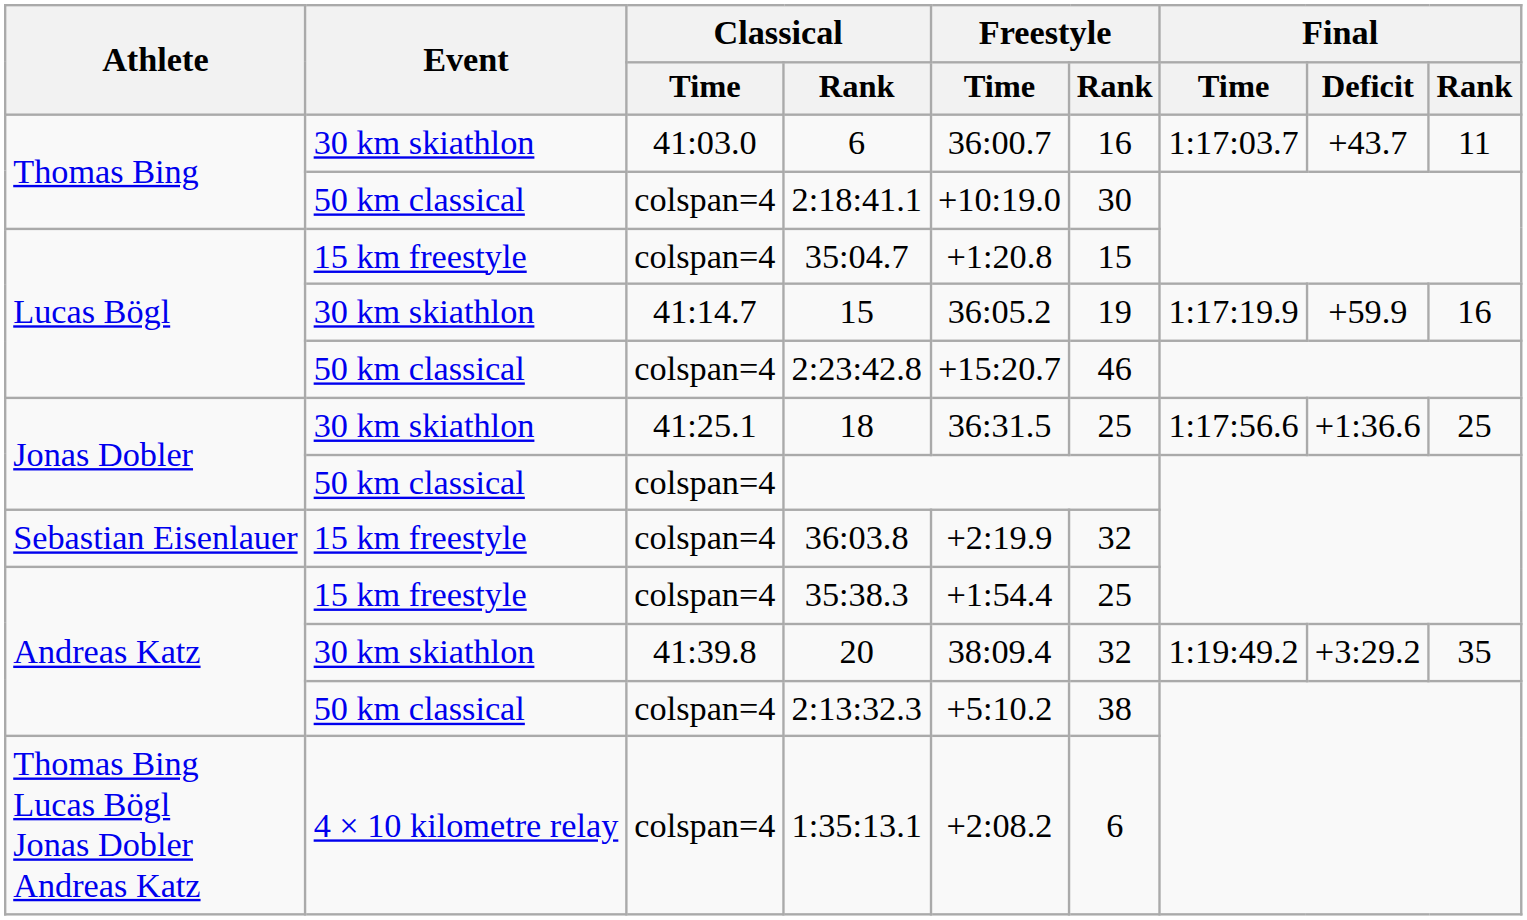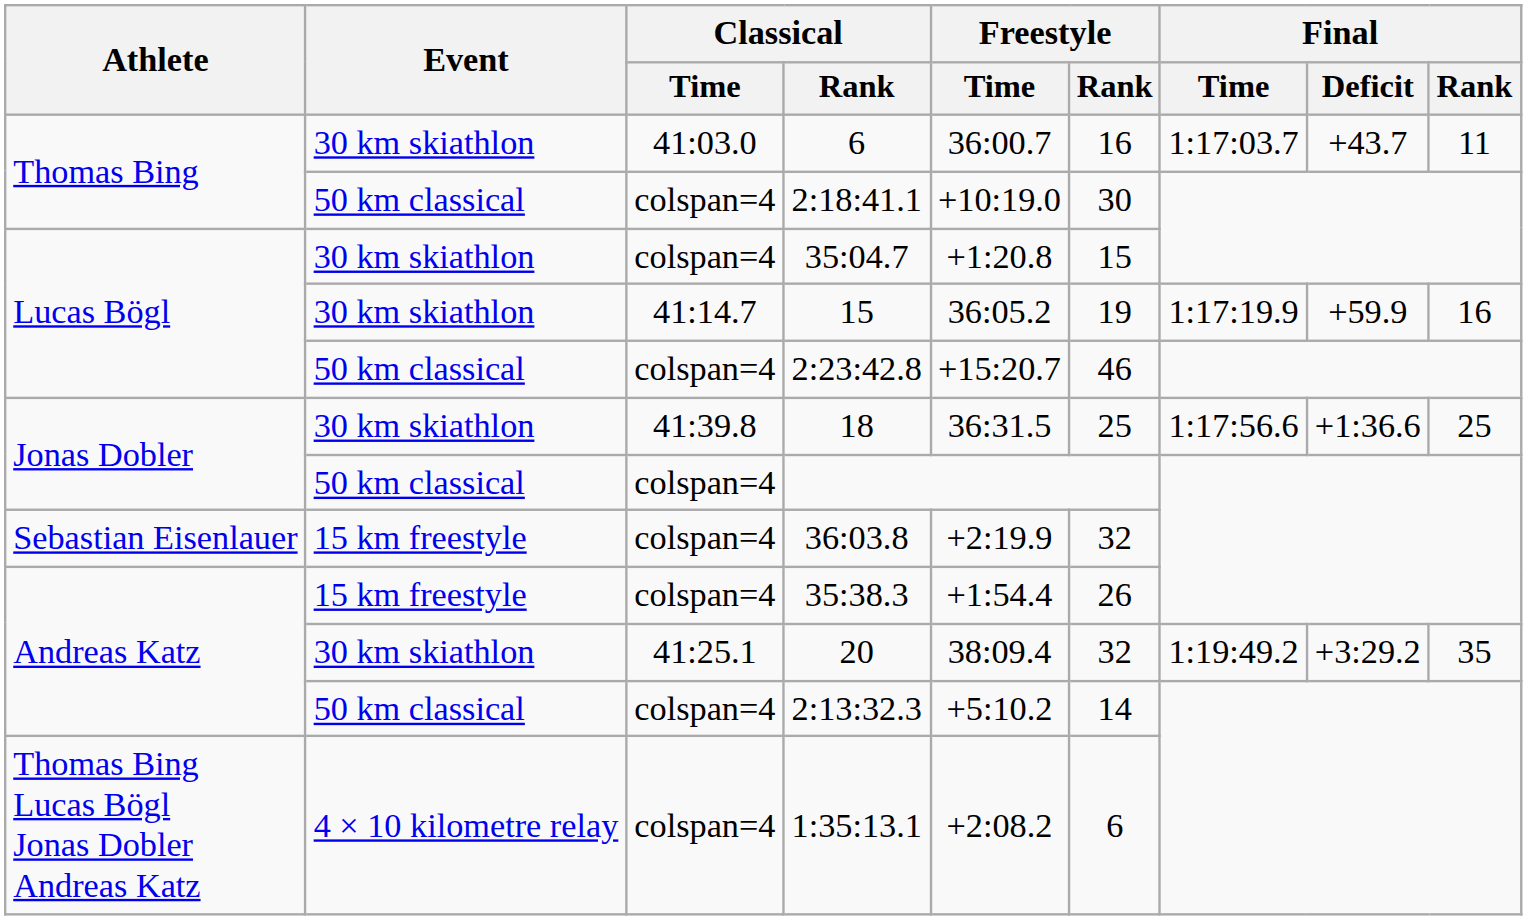(420, 256) 15 km freestyle -> (424, 256) 30 km skiathlon
(705, 425) 41:25.1 -> (705, 425) 41:39.8
(1115, 595) 25 -> (1115, 595) 26
(705, 651) 41:39.8 -> (705, 651) 41:25.1
(1115, 708) 38 -> (1115, 708) 14
